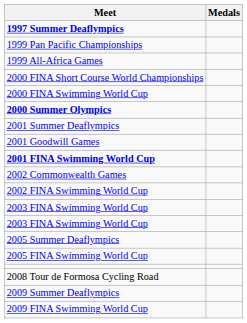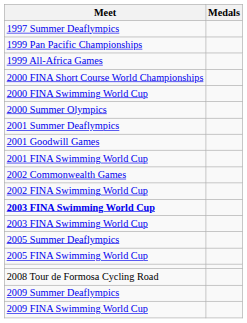(65, 28) bold -> (63, 28) normal
(59, 110) bold -> (57, 110) normal
(81, 158) bold -> (77, 158) normal
(77, 207) normal -> (81, 207) bold
